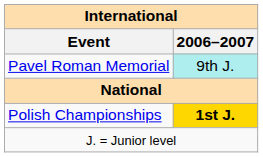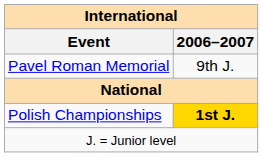(215, 66) paleturquoise background -> (215, 66) no background
